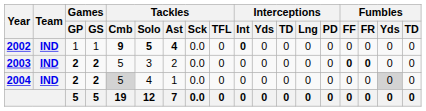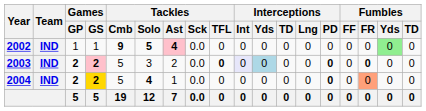(174, 47) no background -> (174, 47) pink background
(243, 47) bold -> (243, 47) normal
(390, 47) no background -> (390, 47) lightgreen background
(96, 64) no background -> (96, 64) pink background
(222, 64) normal -> (222, 64) bold
(243, 64) no background -> (243, 64) lavender background
(264, 64) no background -> (264, 64) lightblue background
(330, 64) normal -> (330, 64) bold
(349, 64) bold -> (349, 64) normal
(96, 81) no background -> (96, 81) gold background
(121, 81) lightgrey background -> (121, 81) no background
(149, 81) normal -> (149, 81) bold
(330, 81) normal -> (330, 81) bold
(368, 81) no background -> (368, 81) lightsalmon background
(390, 81) lightgrey background -> (390, 81) no background
